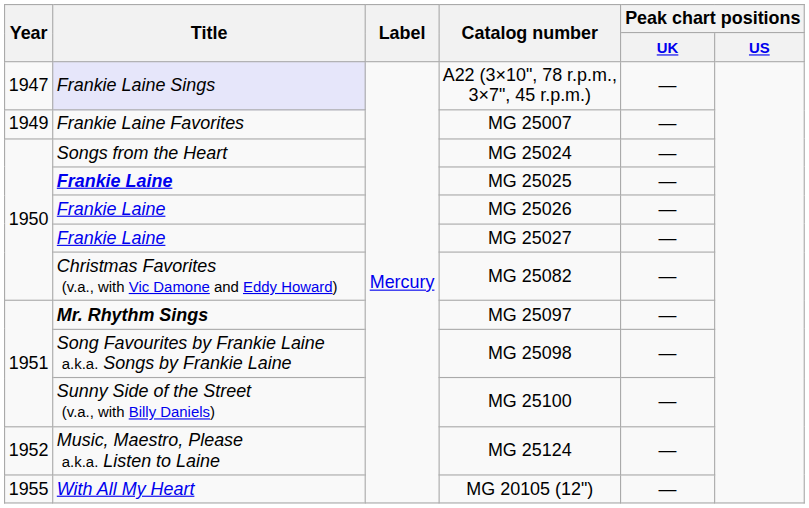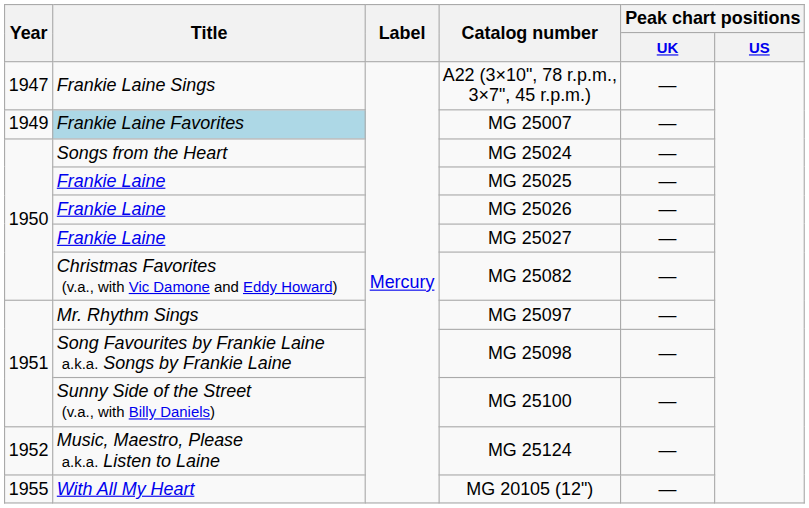(136, 85) lavender background -> (136, 85) no background
(150, 124) no background -> (150, 124) lightblue background
(115, 180) bold -> (111, 180) normal
(132, 314) bold -> (128, 314) normal
